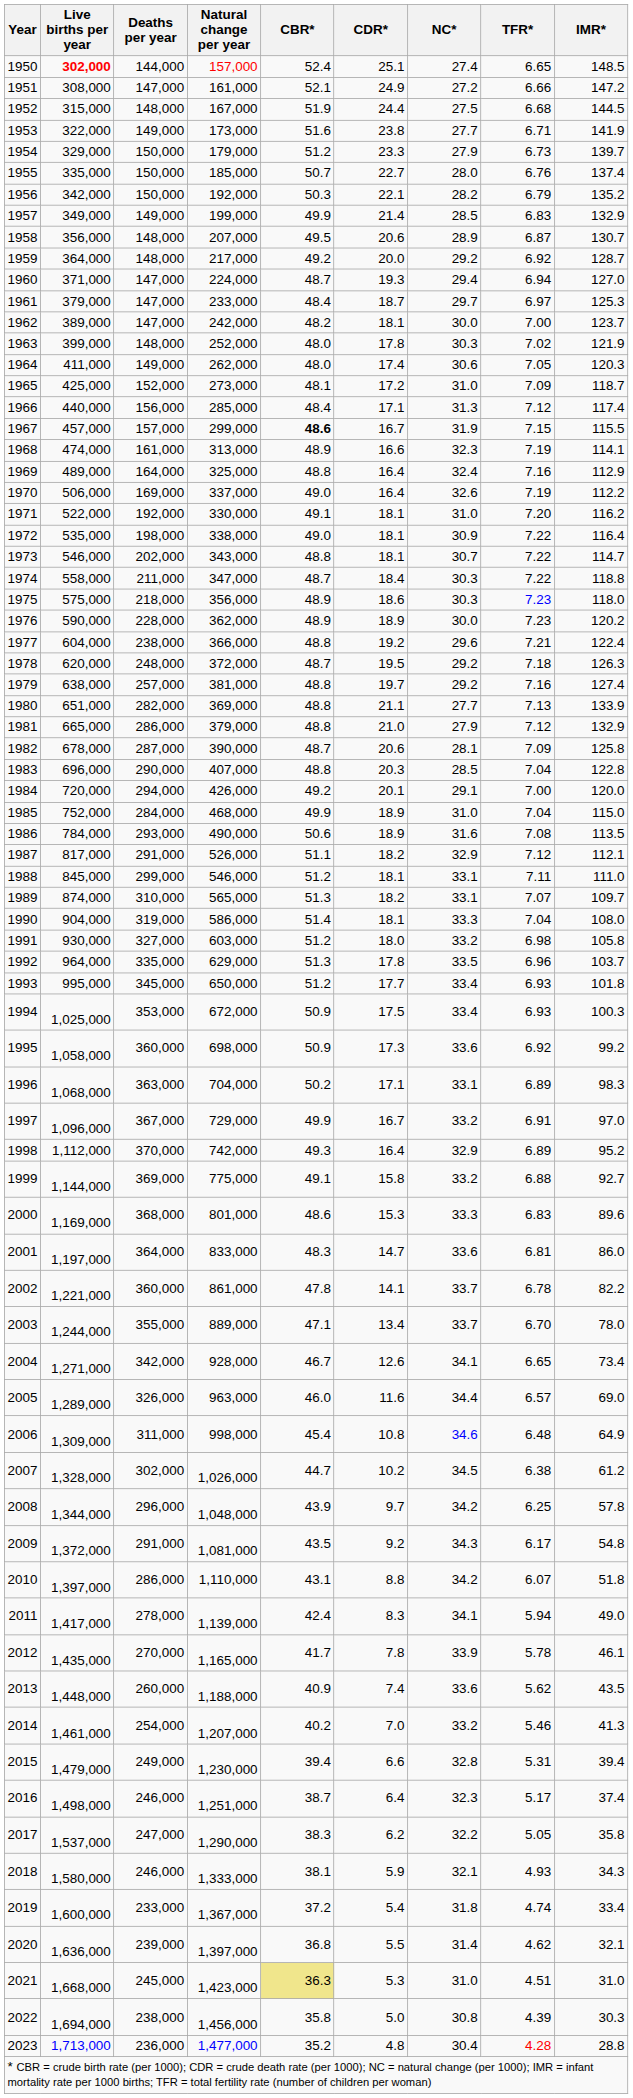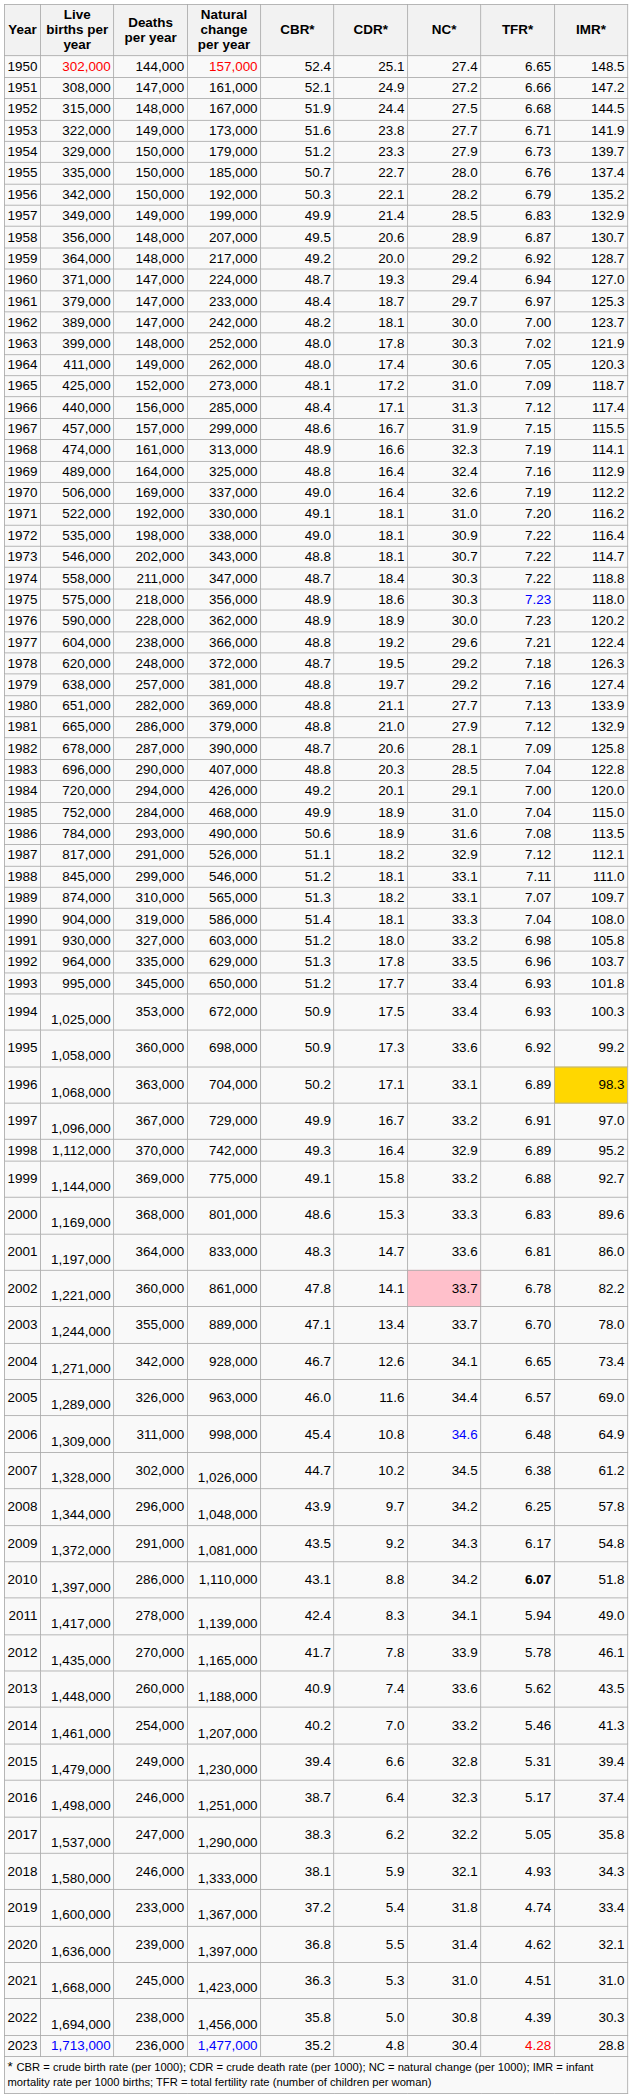(87, 66) bold -> (87, 66) normal
(318, 429) bold -> (318, 429) normal
(611, 1085) no background -> (611, 1085) gold background
(465, 1288) no background -> (465, 1288) pink background
(538, 1579) normal -> (538, 1579) bold
(318, 1980) khaki background -> (318, 1980) no background
